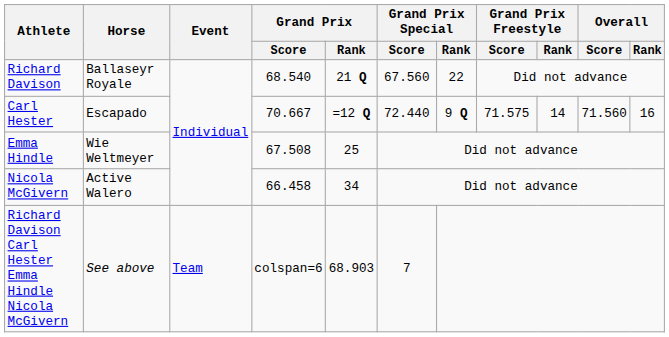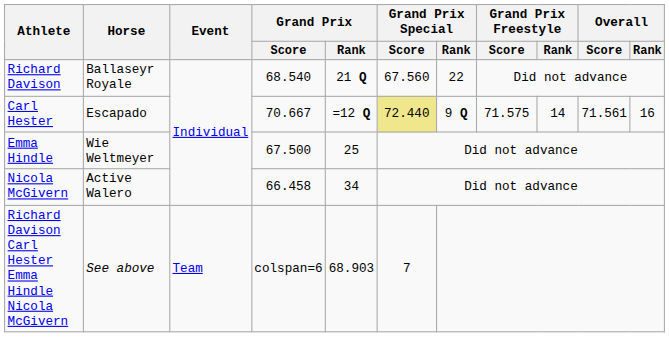(407, 114) no background -> (407, 114) khaki background
(604, 114) 71.560 -> (604, 114) 71.561
(288, 150) 67.508 -> (288, 150) 67.500
